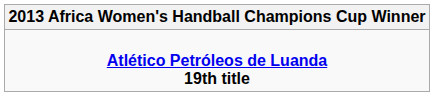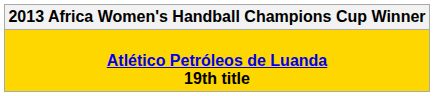(217, 69) no background -> (217, 69) gold background
